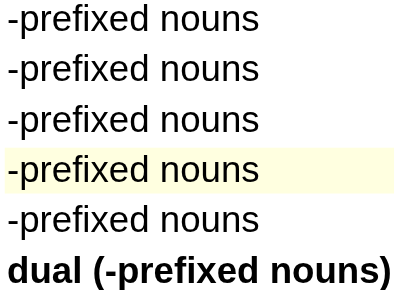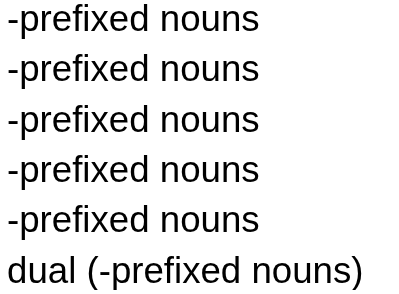(133, 169) lightyellow background -> (133, 169) no background
(199, 270) bold -> (185, 270) normal
